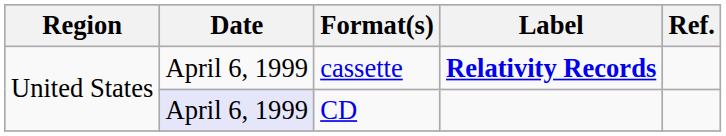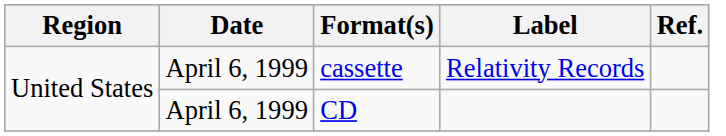(551, 67) bold -> (545, 67) normal
(237, 109) lavender background -> (237, 109) no background
